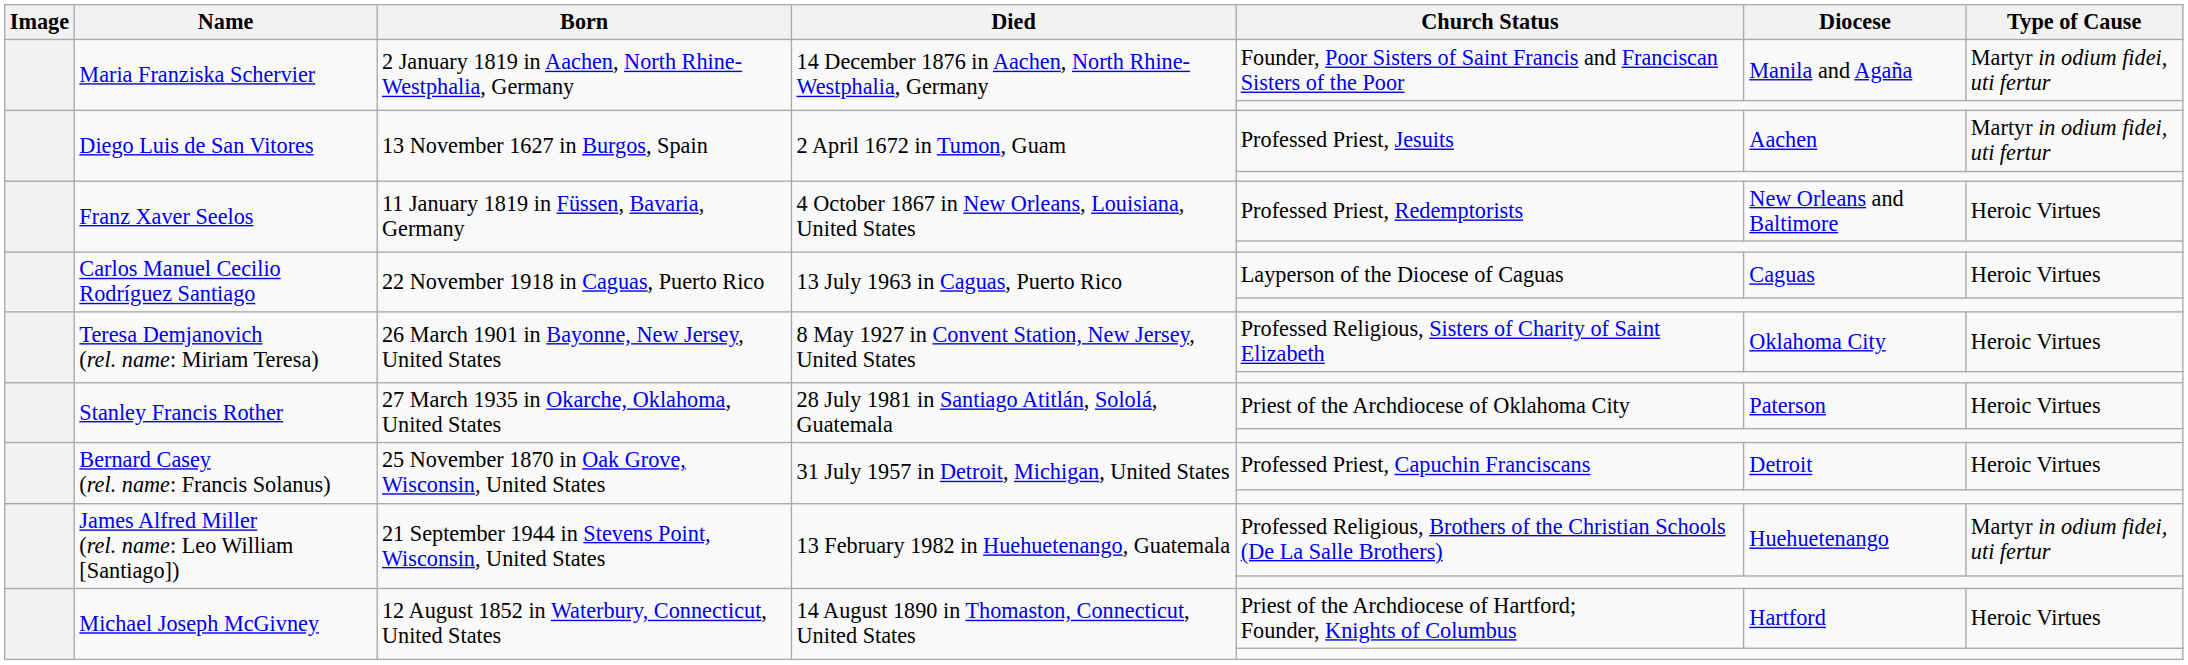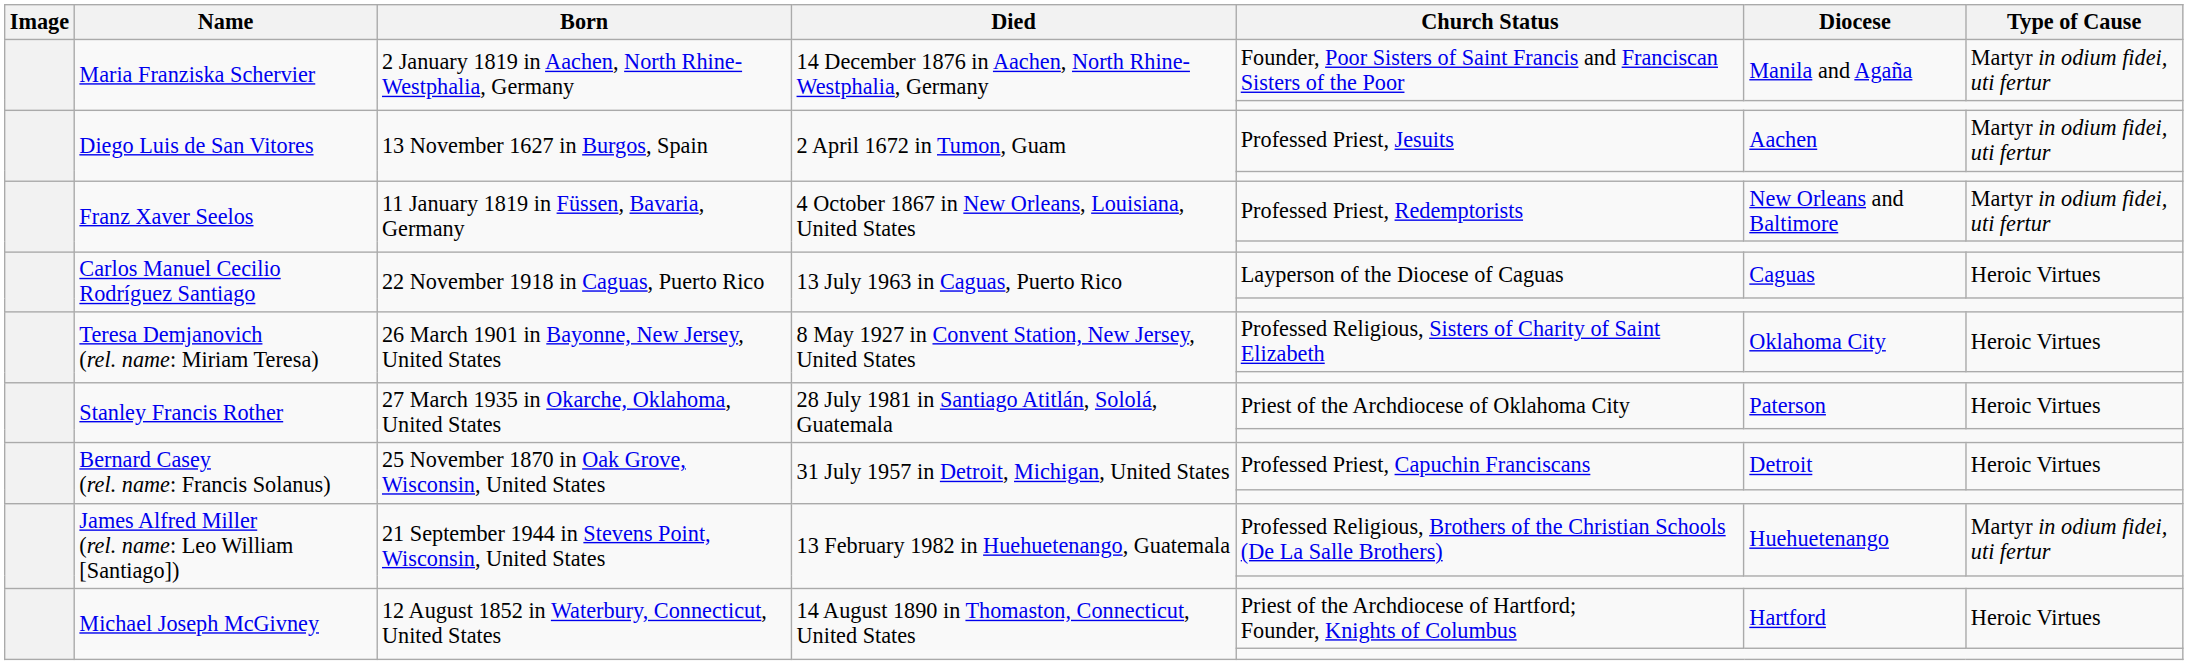(2036, 211) Heroic Virtues -> (2069, 211) Martyr in odium fidei, uti fertur
